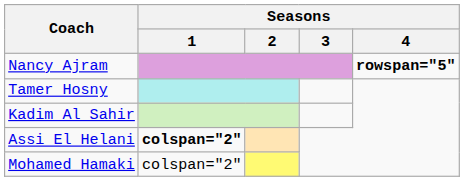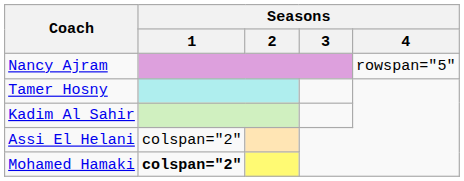(406, 66) bold -> (406, 66) normal
(192, 140) bold -> (192, 140) normal
(192, 164) normal -> (192, 164) bold
